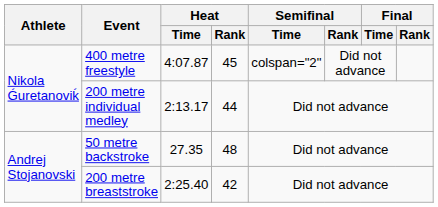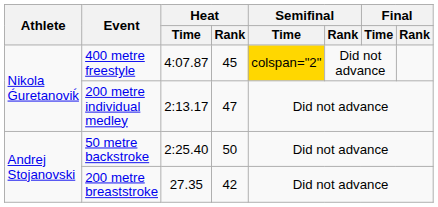(286, 63) no background -> (286, 63) gold background
(230, 106) 44 -> (230, 106) 47
(186, 149) 27.35 -> (186, 149) 2:25.40
(230, 149) 48 -> (230, 149) 50
(186, 185) 2:25.40 -> (186, 185) 27.35
